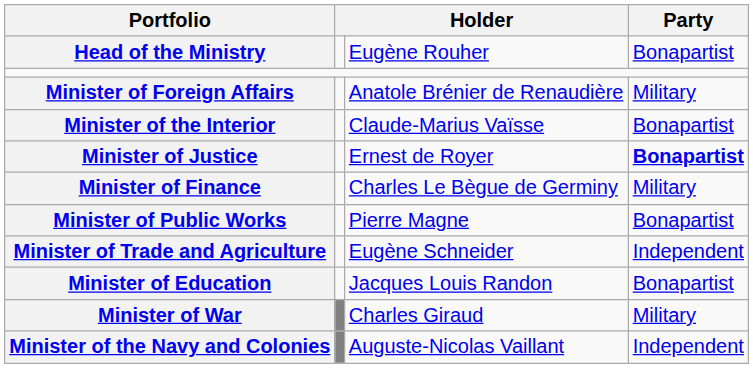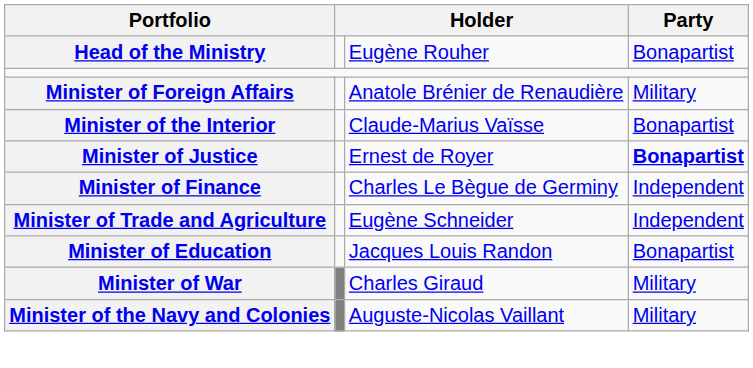(664, 188) Military -> (688, 188) Independent
- row: (170, 219)
(688, 346) Independent -> (664, 315) Military
